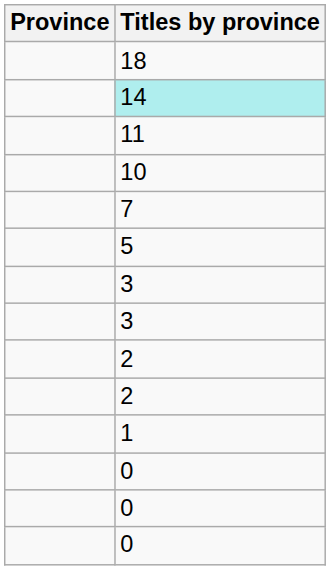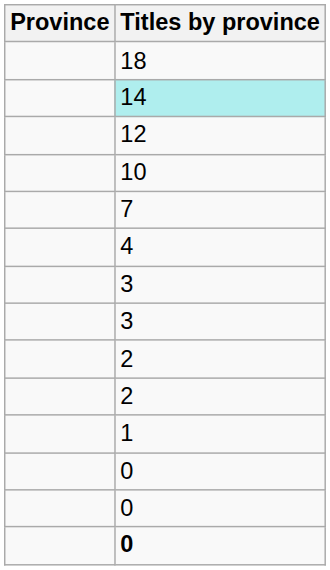(133, 135) 11 -> (133, 135) 12
(127, 246) 5 -> (127, 246) 4
(127, 545) normal -> (127, 545) bold
